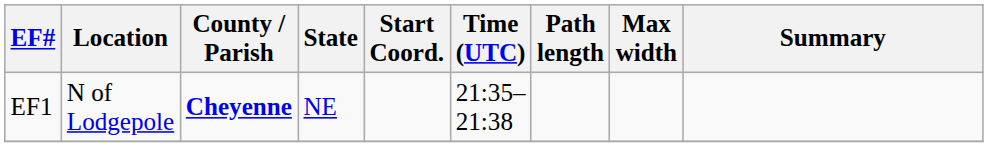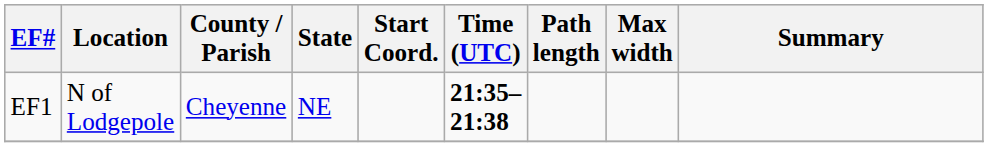(239, 106) bold -> (236, 106) normal
(491, 106) normal -> (486, 106) bold
